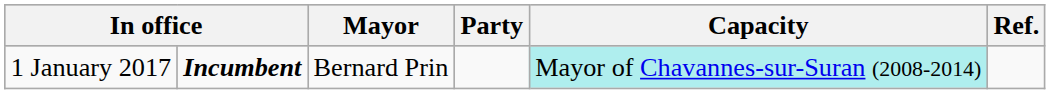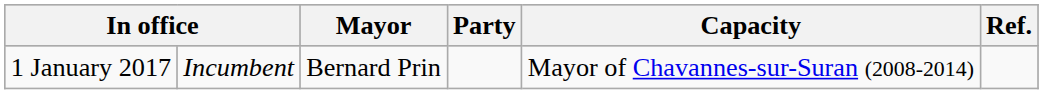(242, 66) bold -> (239, 66) normal
(758, 66) paleturquoise background -> (751, 66) no background
